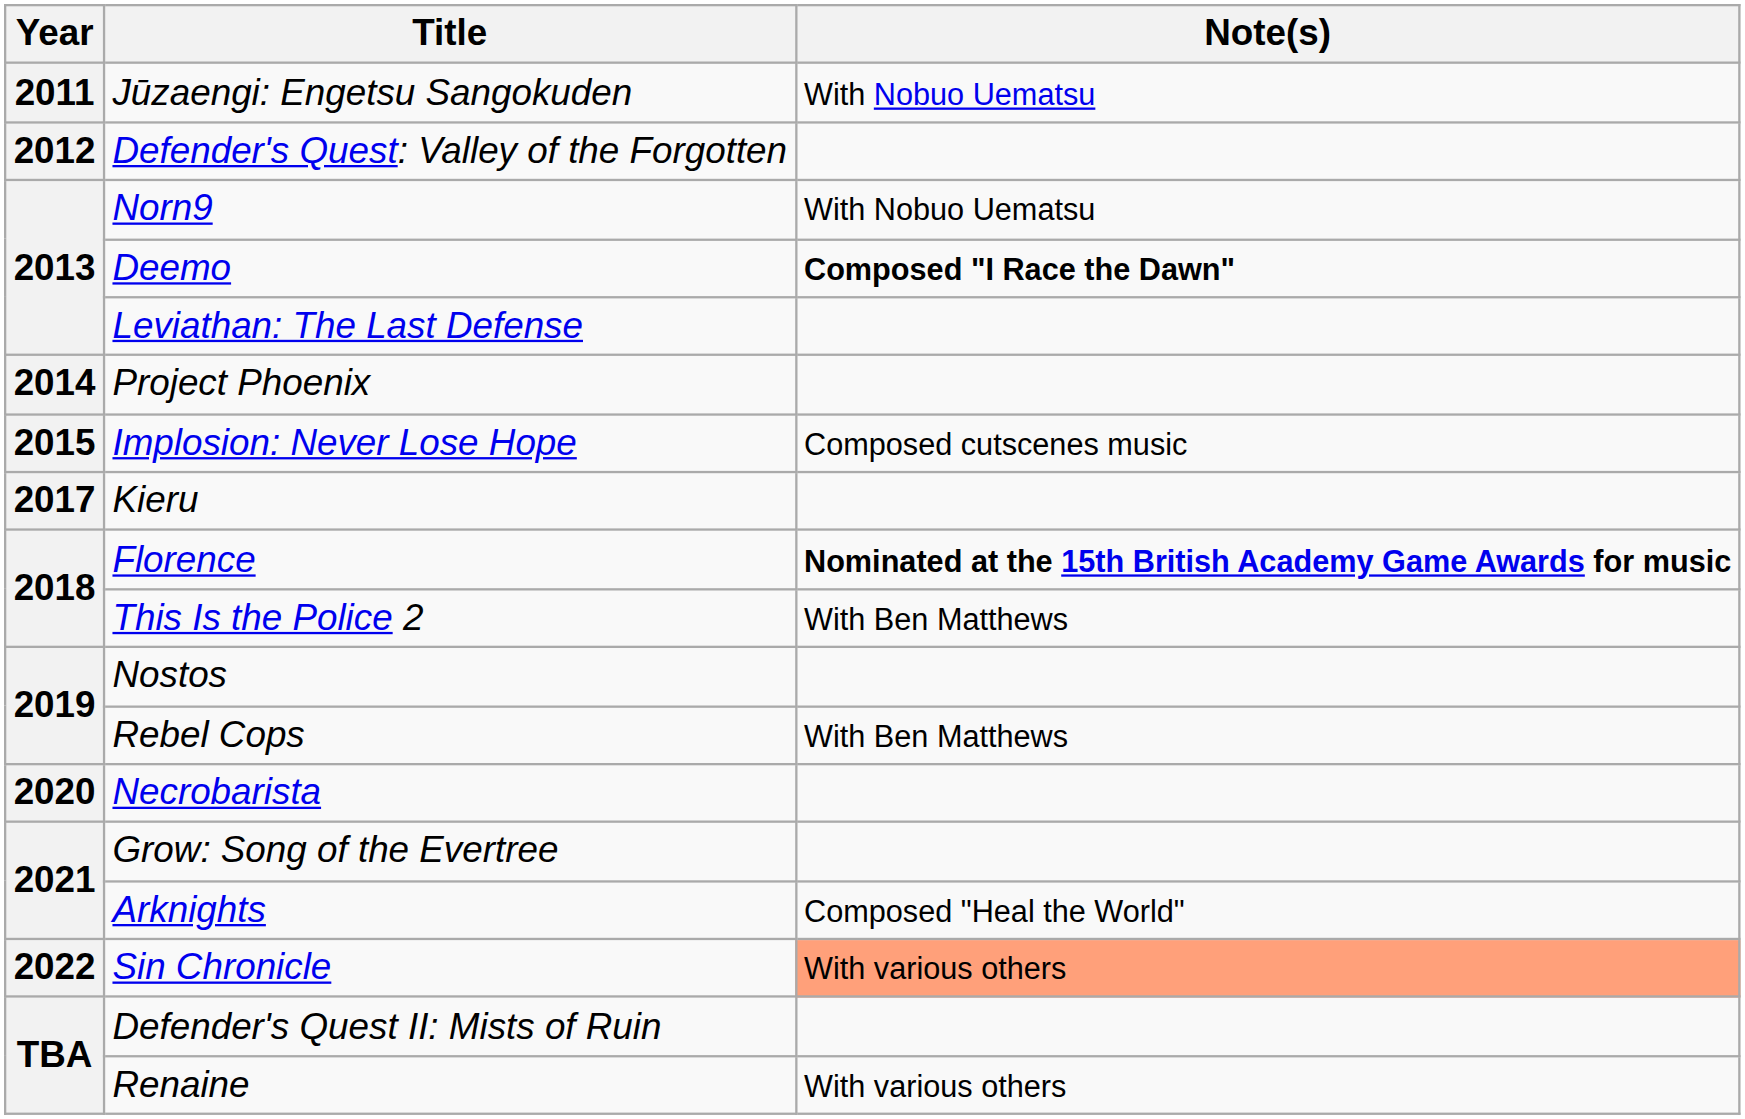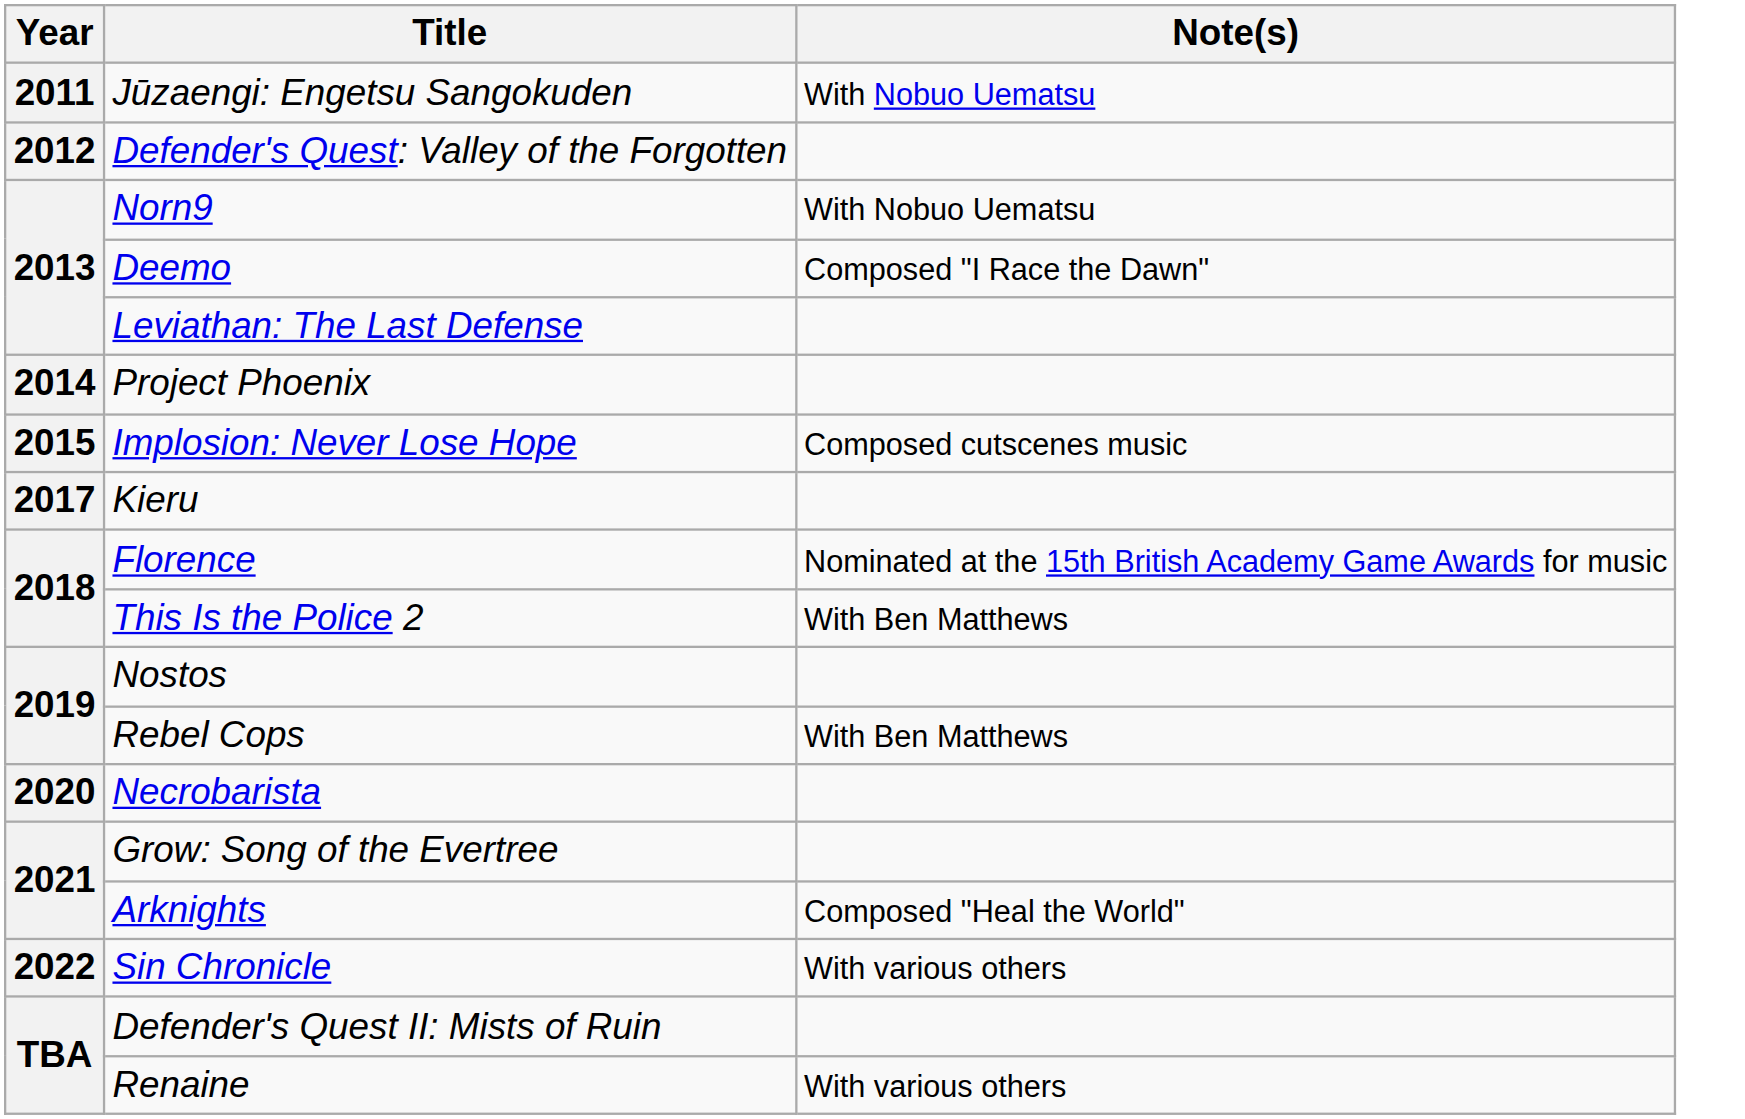(1020, 267) bold -> (1007, 269) normal
(1268, 558) bold -> (1236, 561) normal
(935, 969) lightsalmon background -> (935, 969) no background
